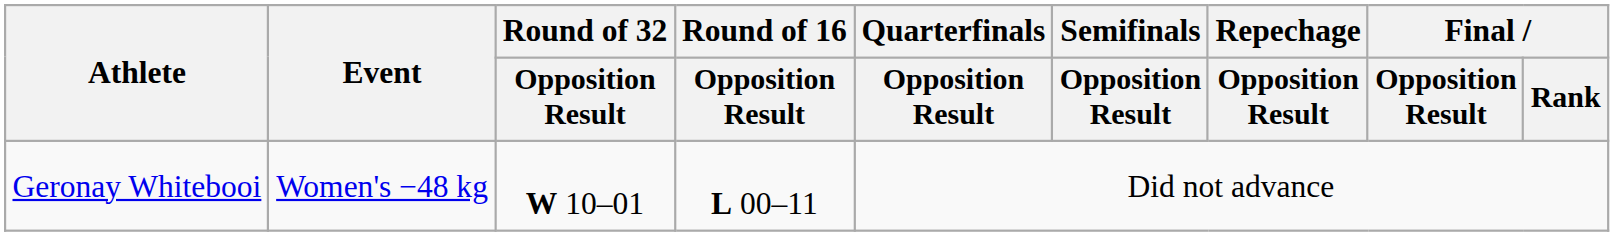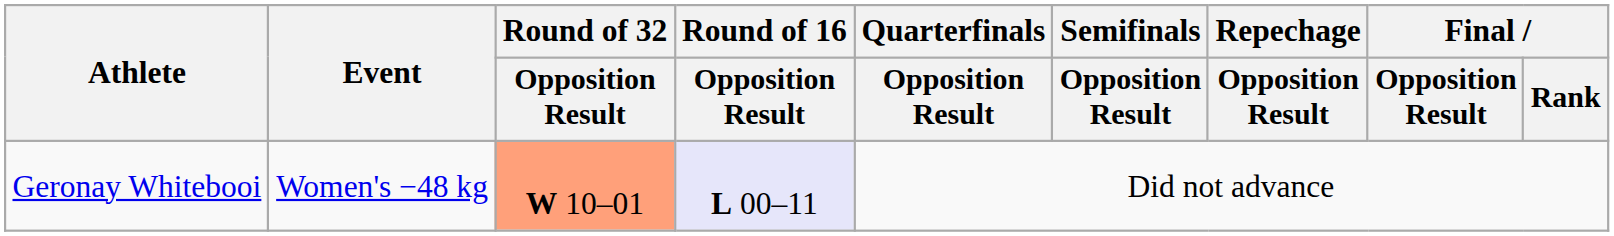(585, 204) no background -> (585, 204) lightsalmon background
(764, 204) no background -> (764, 204) lavender background
